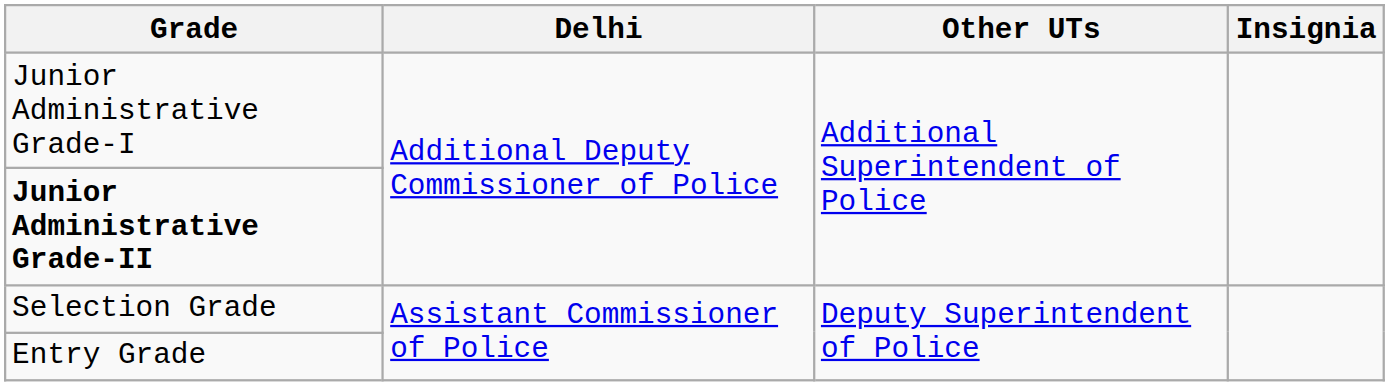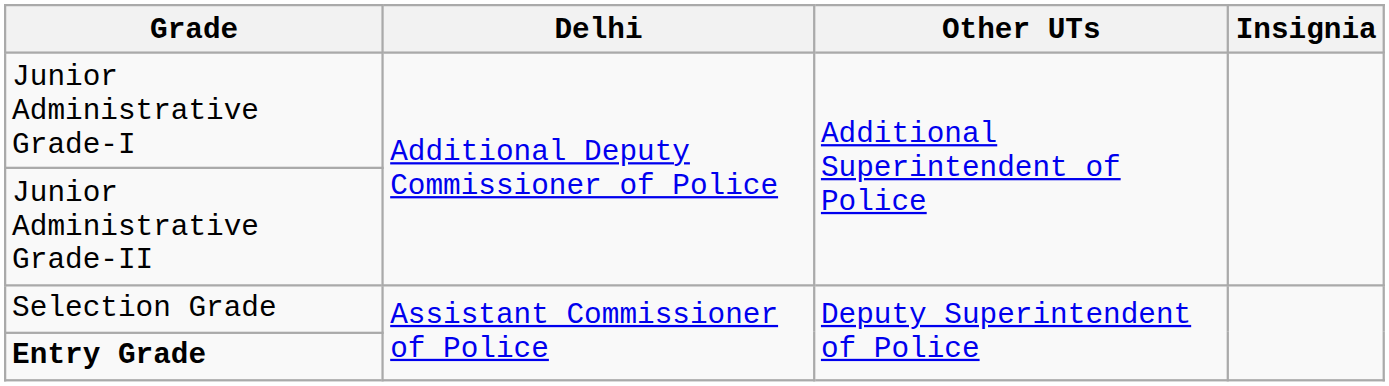(136, 227) bold -> (136, 227) normal
(109, 356) normal -> (109, 356) bold
